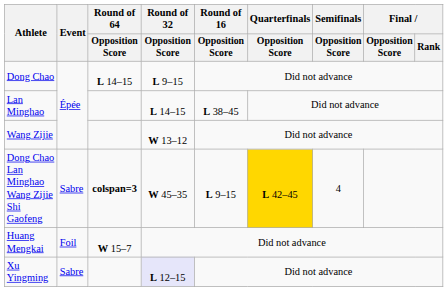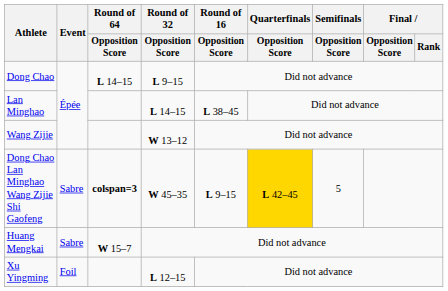(338, 189) 4 -> (338, 189) 5
(68, 242) Foil -> (71, 242) Sabre
(71, 272) Sabre -> (68, 272) Foil
(168, 278) lavender background -> (168, 278) no background
